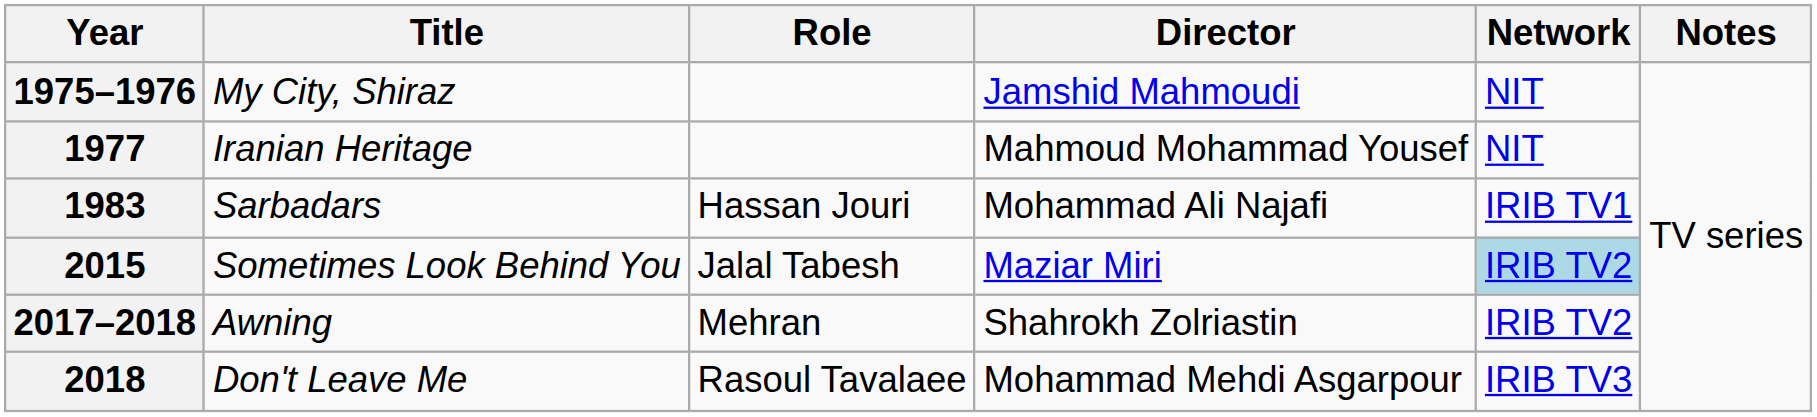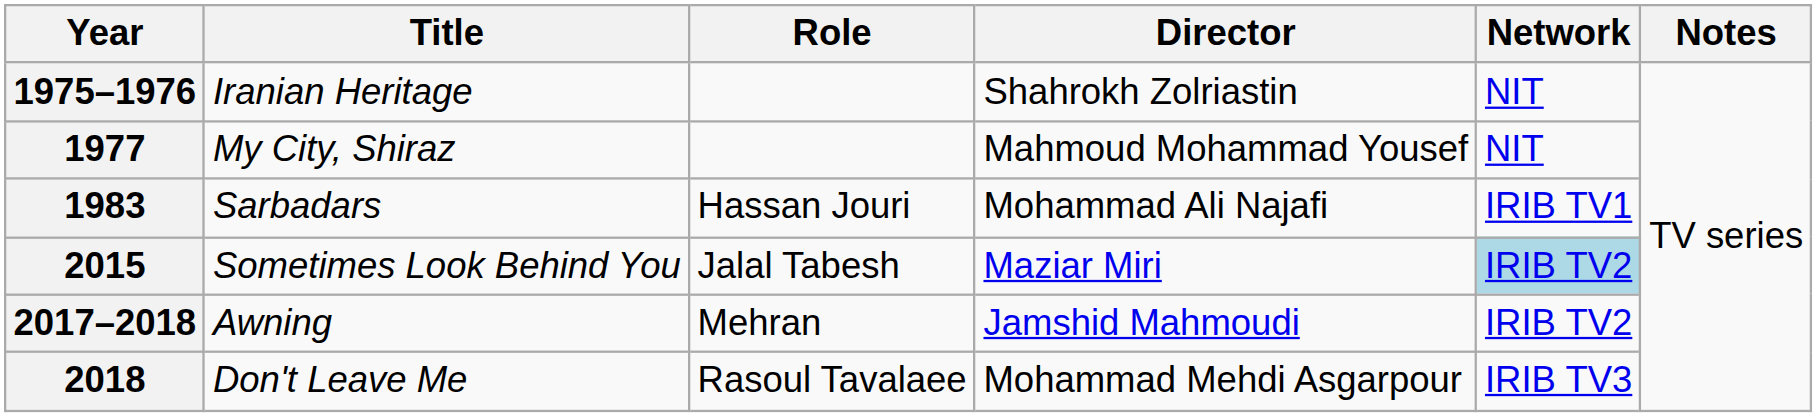(334, 91) My City, Shiraz -> (343, 91) Iranian Heritage
(1142, 91) Jamshid Mahmoudi -> (1141, 91) Shahrokh Zolriastin
(343, 149) Iranian Heritage -> (334, 149) My City, Shiraz
(1141, 322) Shahrokh Zolriastin -> (1142, 322) Jamshid Mahmoudi
